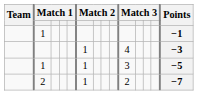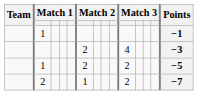(85, 49) 1 -> (85, 49) 2
(85, 66) 1 -> (85, 66) 2
(127, 66) 3 -> (127, 66) 2
